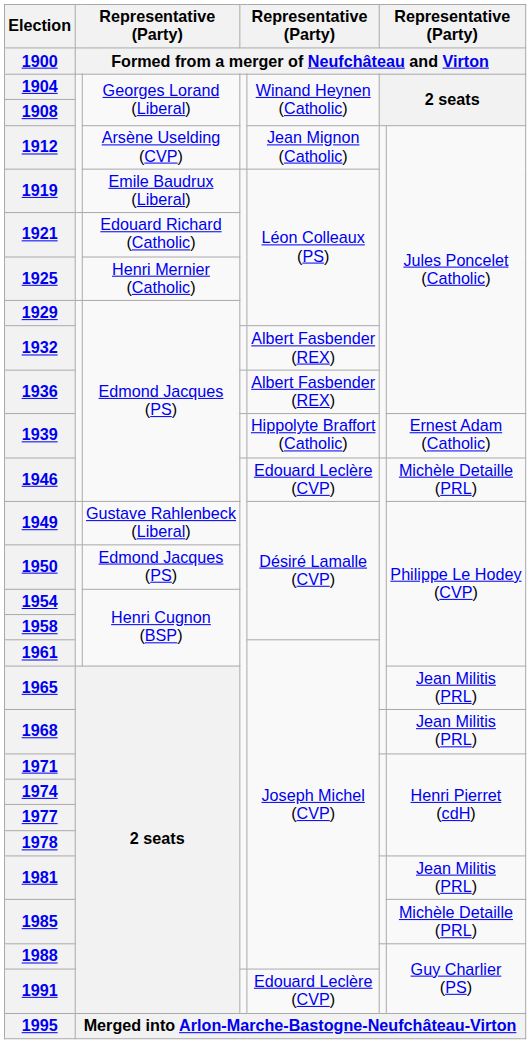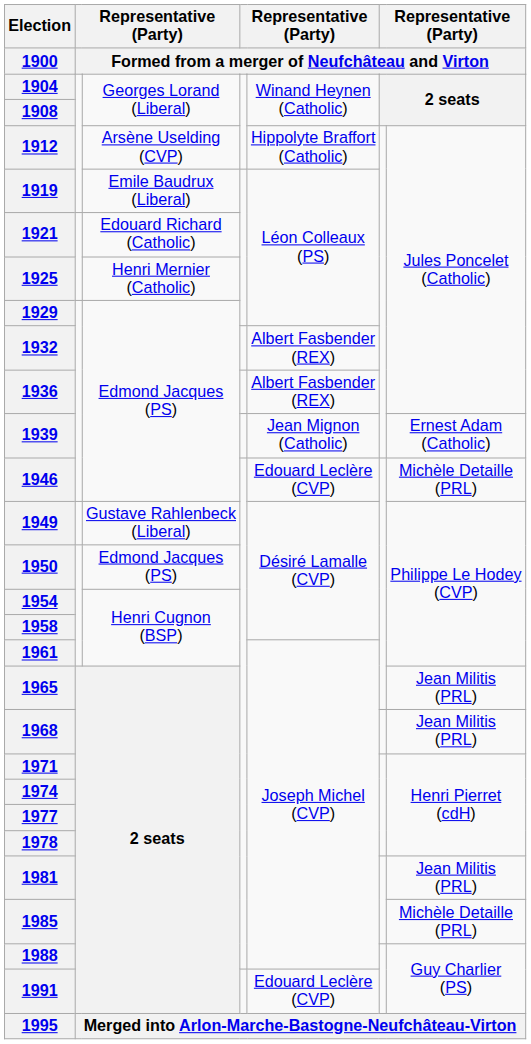(313, 147) Jean Mignon (Catholic) -> (313, 147) Hippolyte Braffort (Catholic)
(313, 435) Hippolyte Braffort (Catholic) -> (313, 435) Jean Mignon (Catholic)
